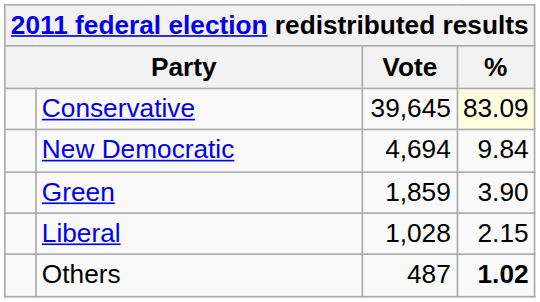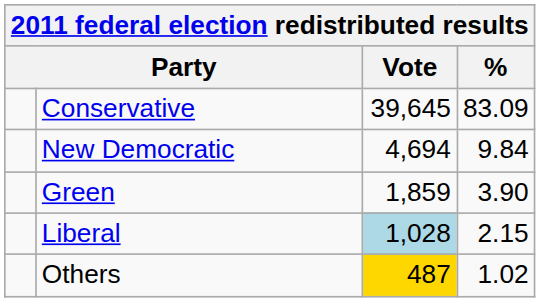(496, 108) lightyellow background -> (496, 108) no background
(418, 233) no background -> (418, 233) lightblue background
(429, 274) no background -> (429, 274) gold background
(503, 274) bold -> (503, 274) normal
